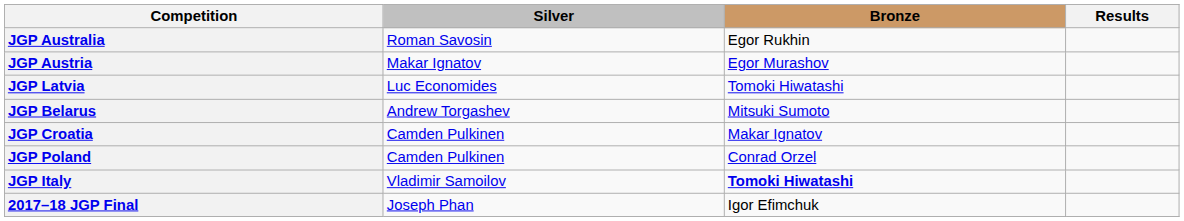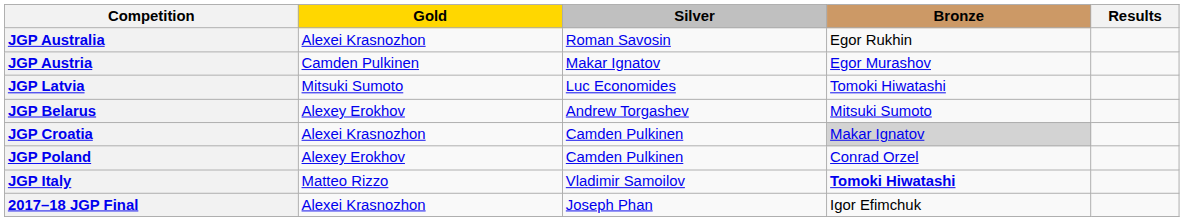+ column: (430, 16)
(775, 134) no background -> (877, 134) lightgrey background
